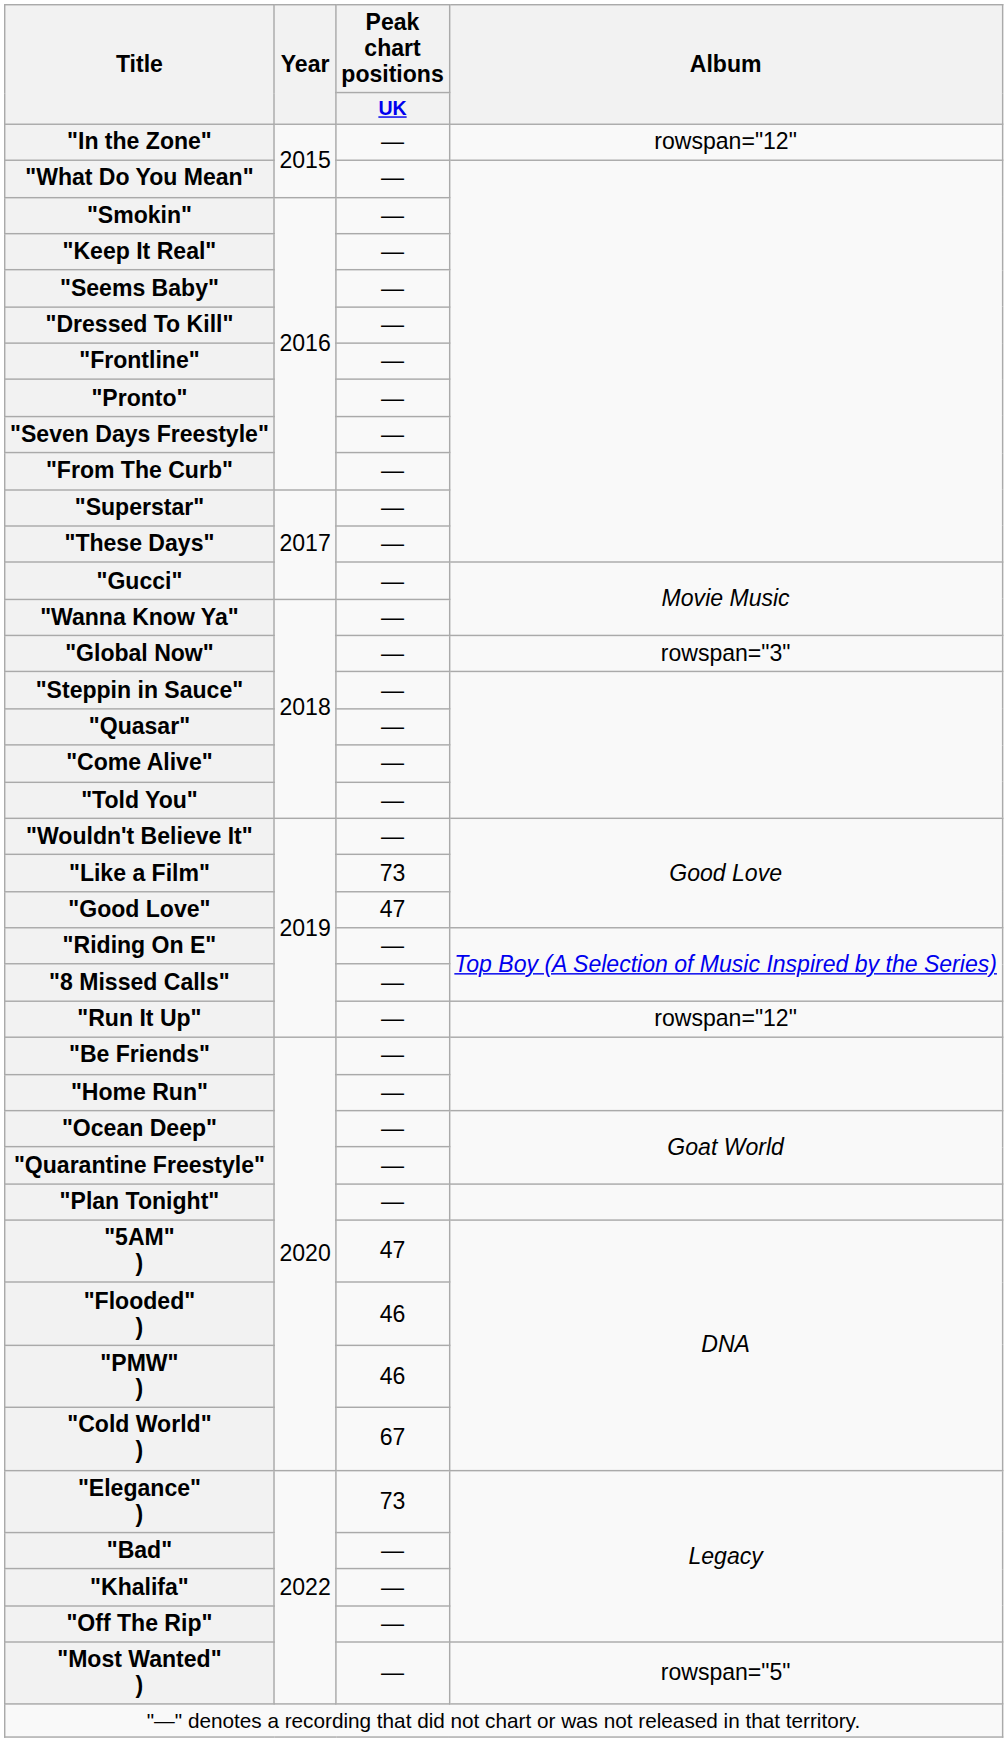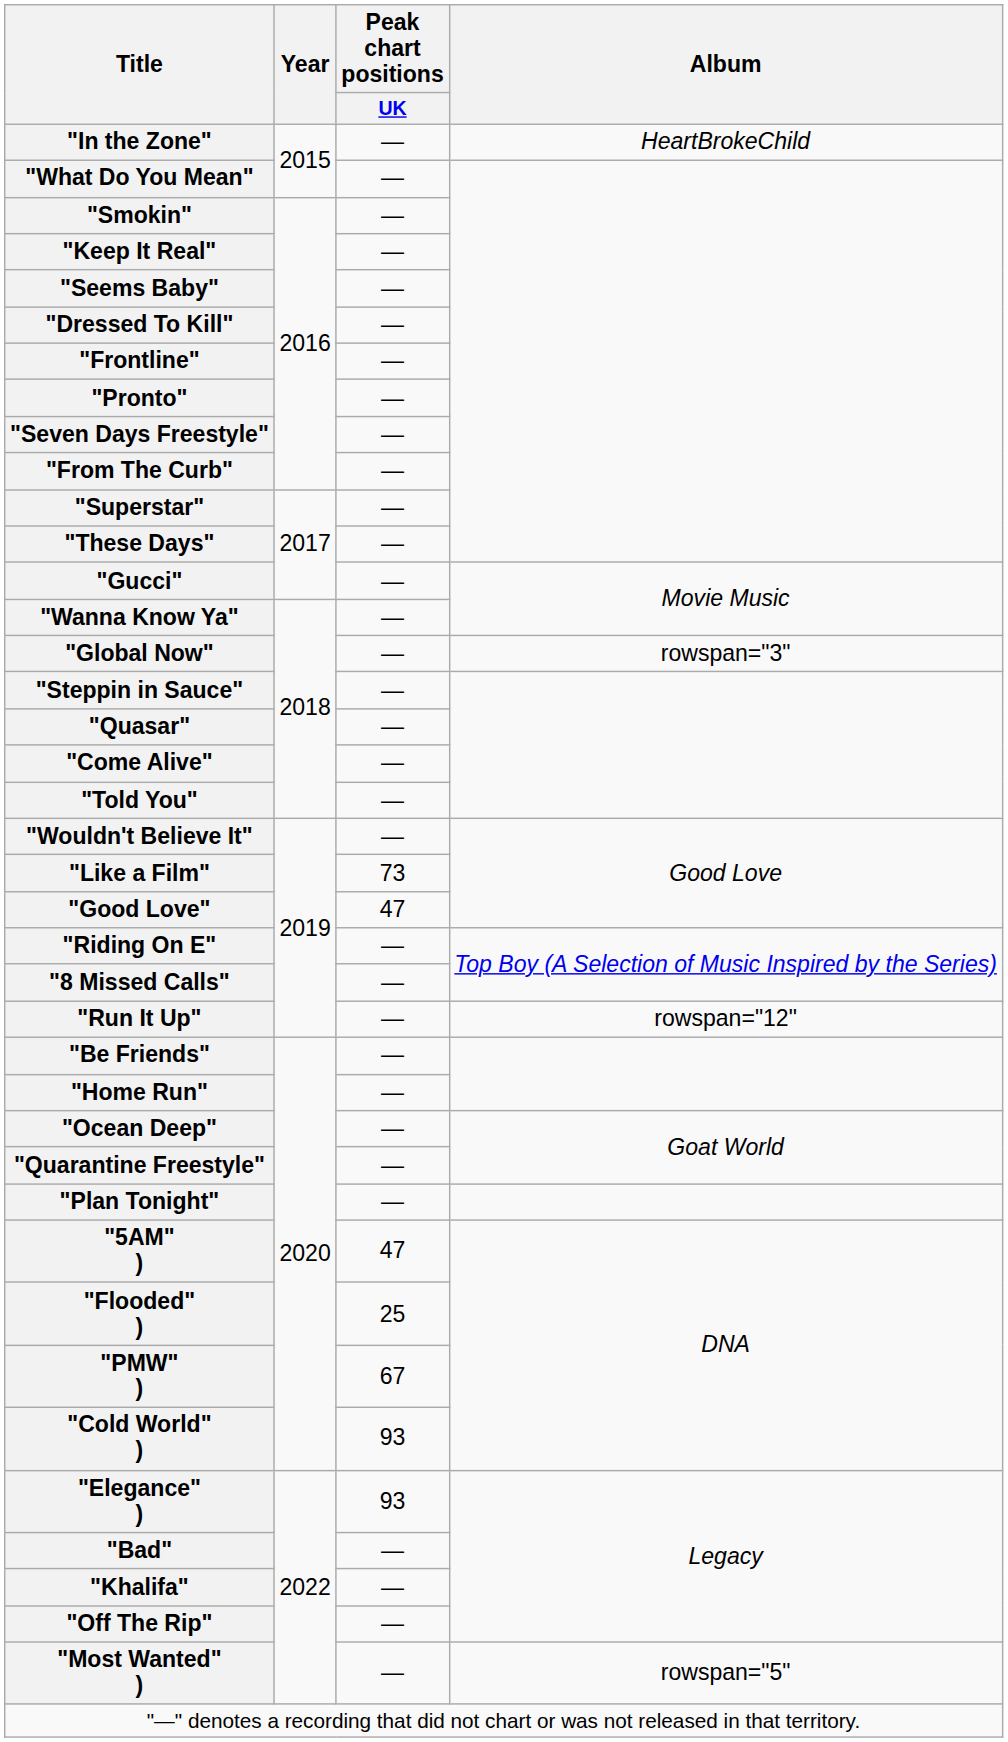(726, 142) rowspan="12" -> (726, 142) HeartBrokeChild
(393, 1313) 46 -> (393, 1313) 25
(393, 1376) 46 -> (393, 1376) 67
(393, 1438) 67 -> (393, 1438) 93
(393, 1501) 73 -> (393, 1501) 93
